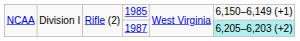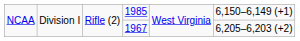(136, 28) 1987 -> (136, 28) 1967
(254, 28) paleturquoise background -> (254, 28) no background
